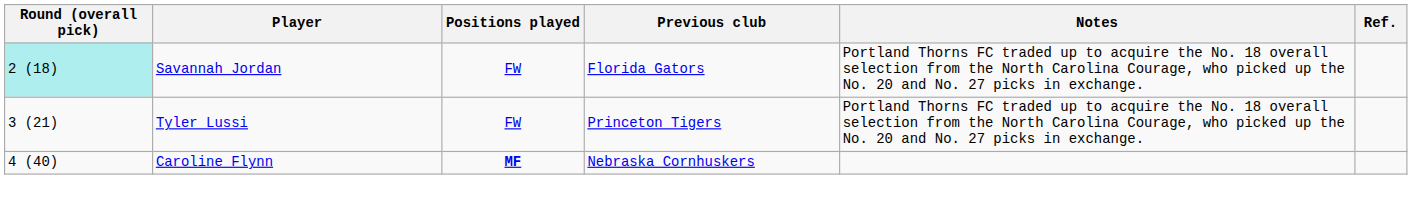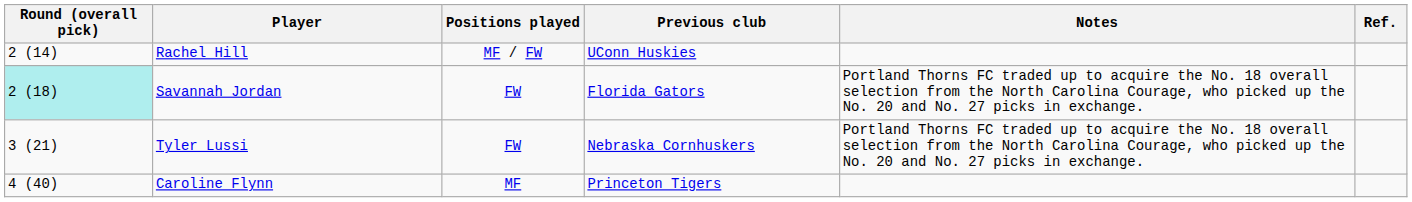+ row: (202, 55)
(654, 125) Princeton Tigers -> (671, 147) Nebraska Cornhuskers
(513, 163) bold -> (513, 185) normal
(671, 163) Nebraska Cornhuskers -> (654, 185) Princeton Tigers
